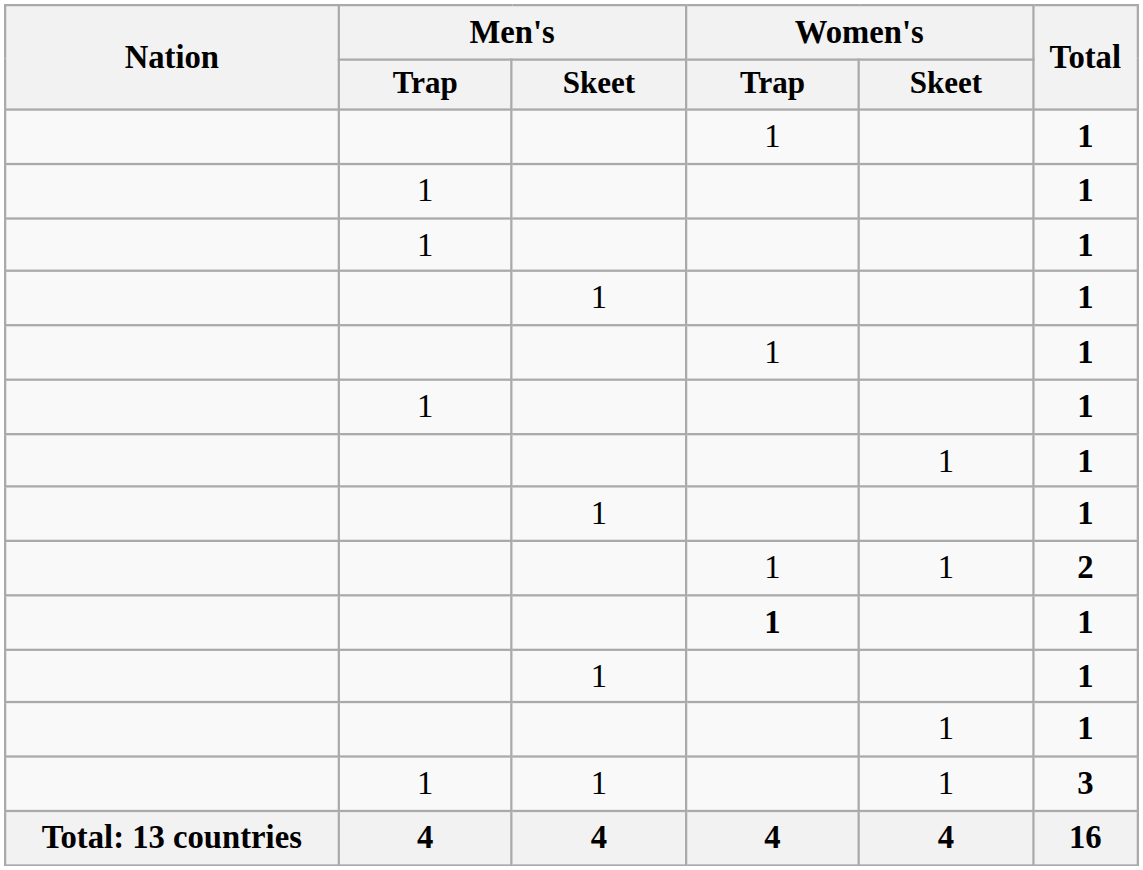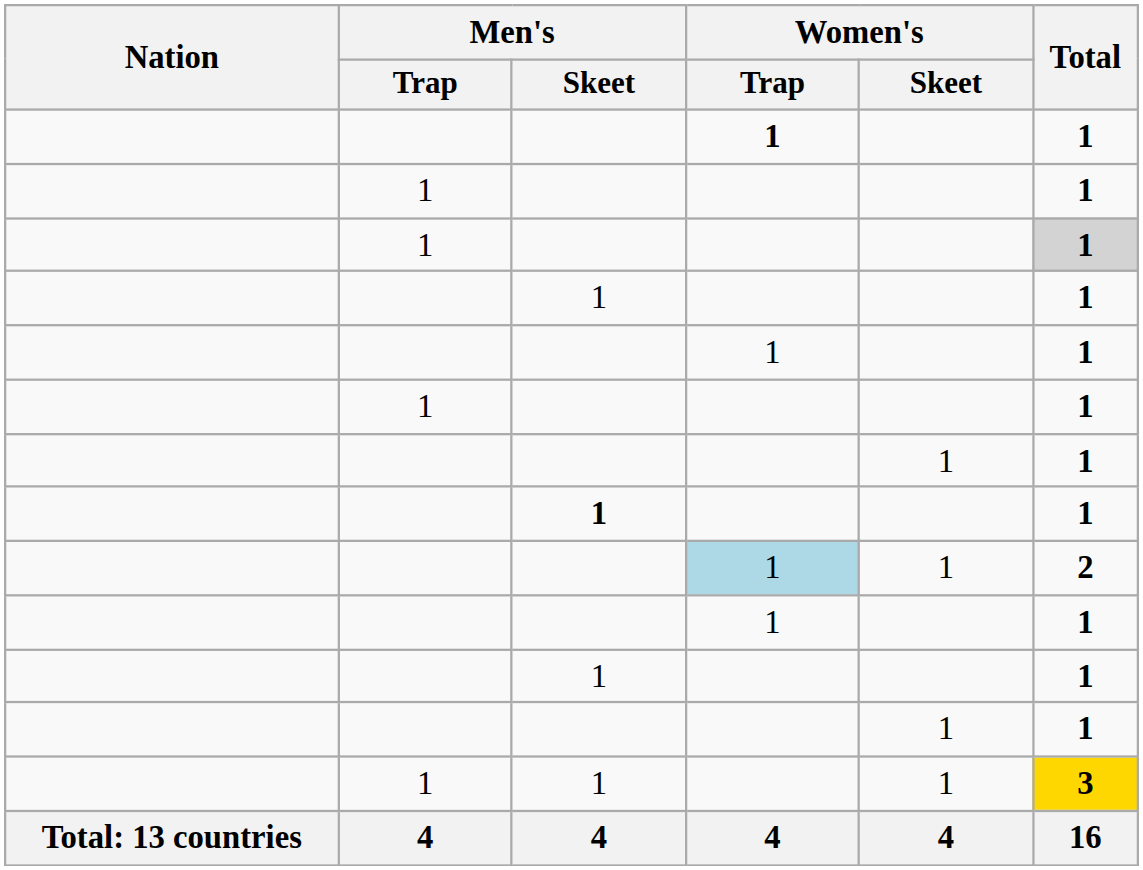(772, 136) normal -> (772, 136) bold
(1085, 244) no background -> (1085, 244) lightgrey background
(599, 514) normal -> (599, 514) bold
(772, 568) no background -> (772, 568) lightblue background
(772, 621) bold -> (772, 621) normal
(1085, 783) no background -> (1085, 783) gold background
